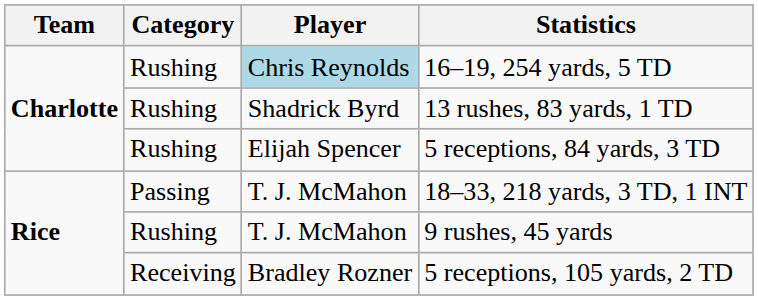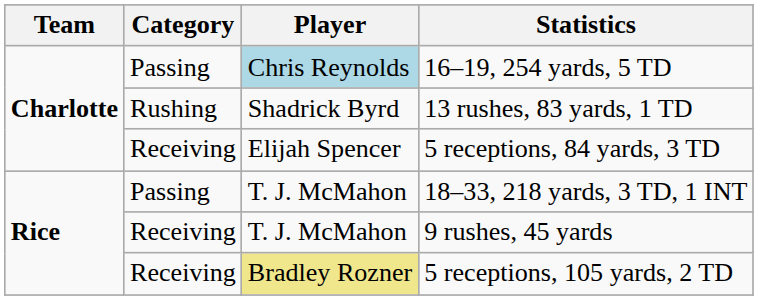(174, 66) Rushing -> (170, 66) Passing
(174, 149) Rushing -> (183, 149) Receiving
(174, 232) Rushing -> (183, 232) Receiving
(330, 273) no background -> (330, 273) khaki background
